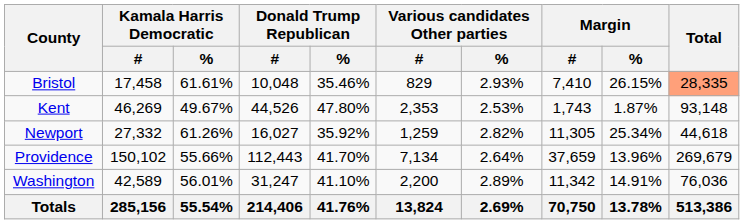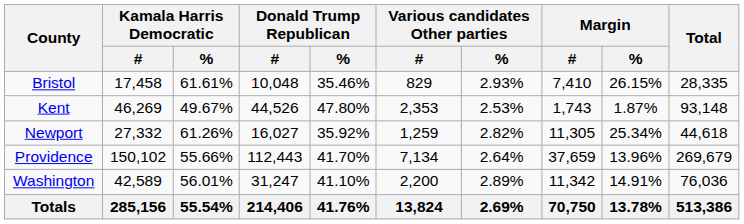(704, 83) lightsalmon background -> (704, 83) no background
